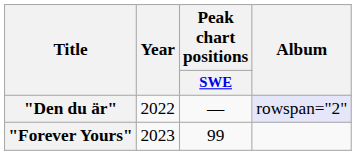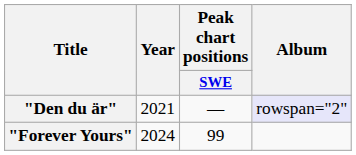(158, 108) 2022 -> (158, 108) 2021
(158, 136) 2023 -> (158, 136) 2024
